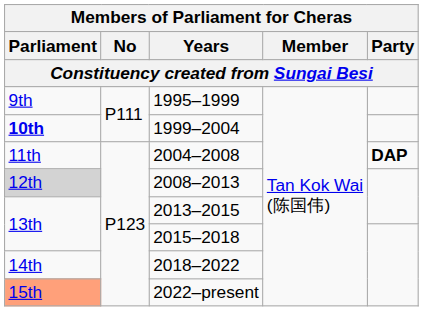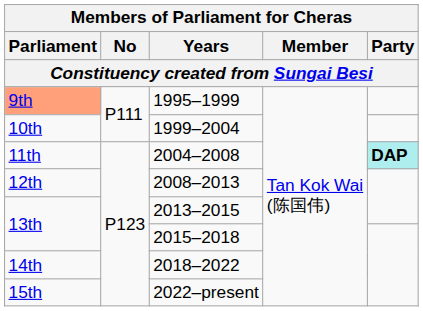(21, 100) no background -> (21, 100) lightsalmon background
(26, 127) bold -> (25, 127) normal
(389, 155) no background -> (389, 155) paleturquoise background
(25, 182) lightgrey background -> (25, 182) no background
(25, 292) lightsalmon background -> (25, 292) no background
